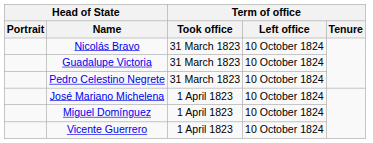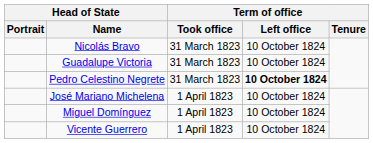(284, 79) normal -> (286, 79) bold
